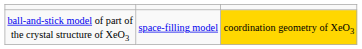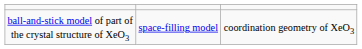(289, 28) gold background -> (289, 28) no background
